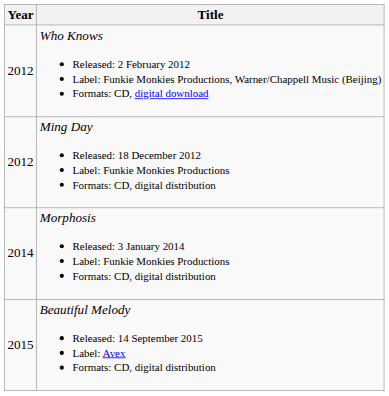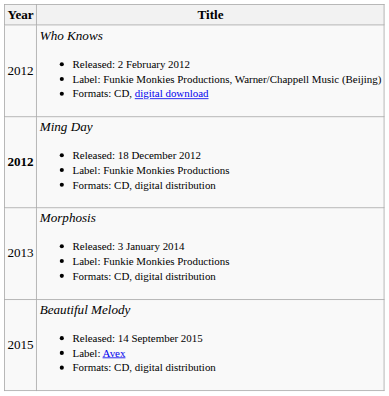(21, 162) normal -> (21, 162) bold
(21, 253) 2014 -> (21, 253) 2013
